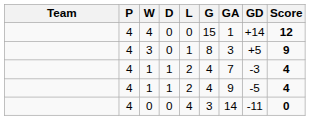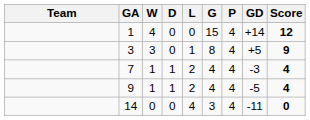columns swapped: (129, 13) <-> (231, 13)
